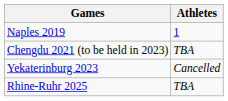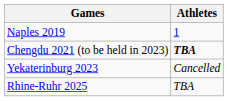(184, 50) normal -> (185, 50) bold
